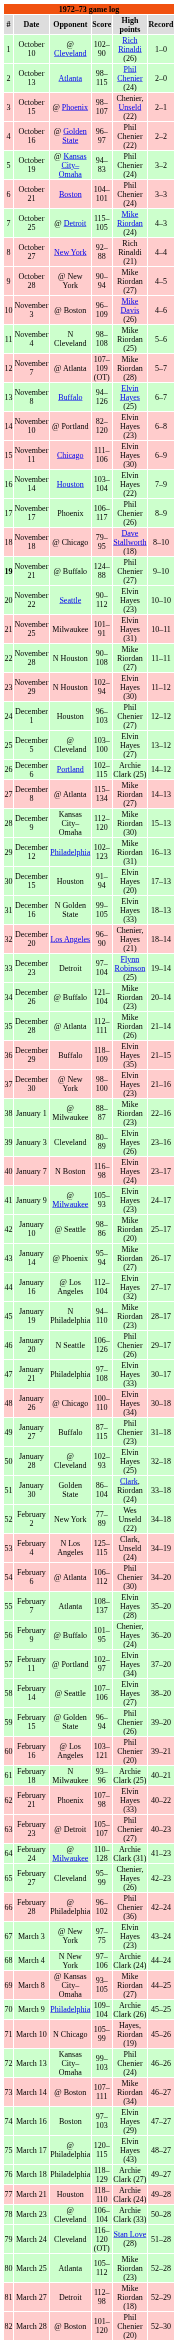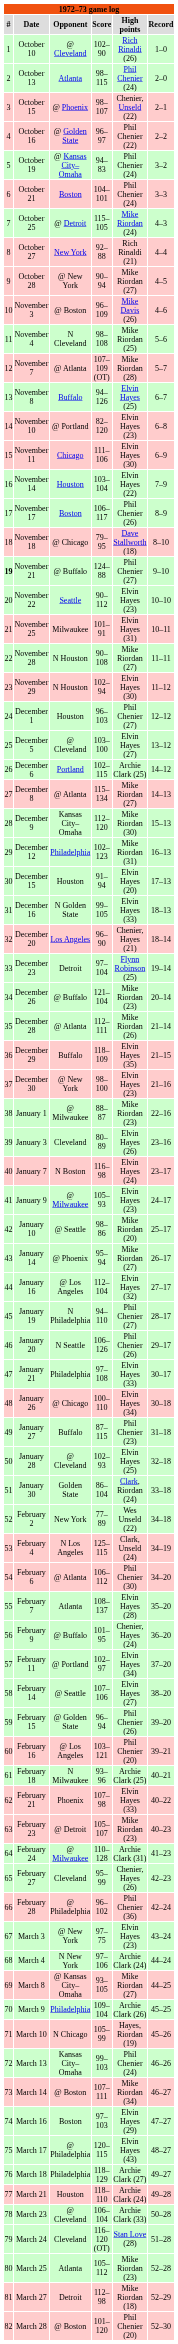(70, 513) Phoenix -> (70, 513) Boston
(130, 1316) Mike Riordan (23) -> (130, 1316) Phil Chenier (27)
(130, 1829) Phil Chenier (27) -> (130, 1829) Mike Riordan (23)
